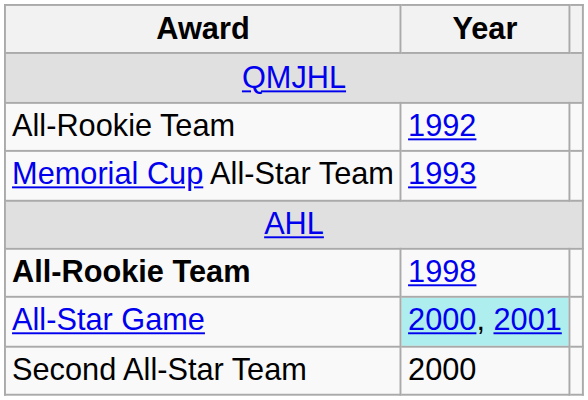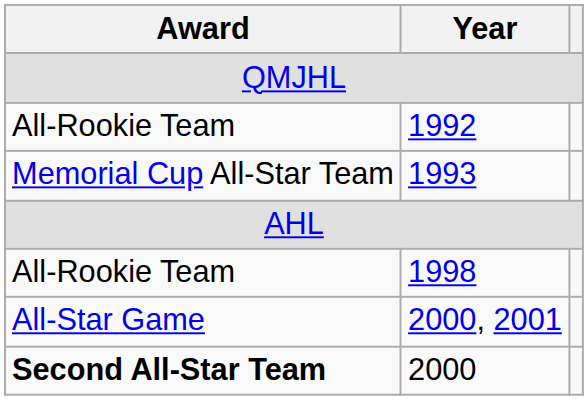(131, 272) bold -> (124, 272) normal
(485, 321) paleturquoise background -> (485, 321) no background
(159, 369) normal -> (169, 369) bold
